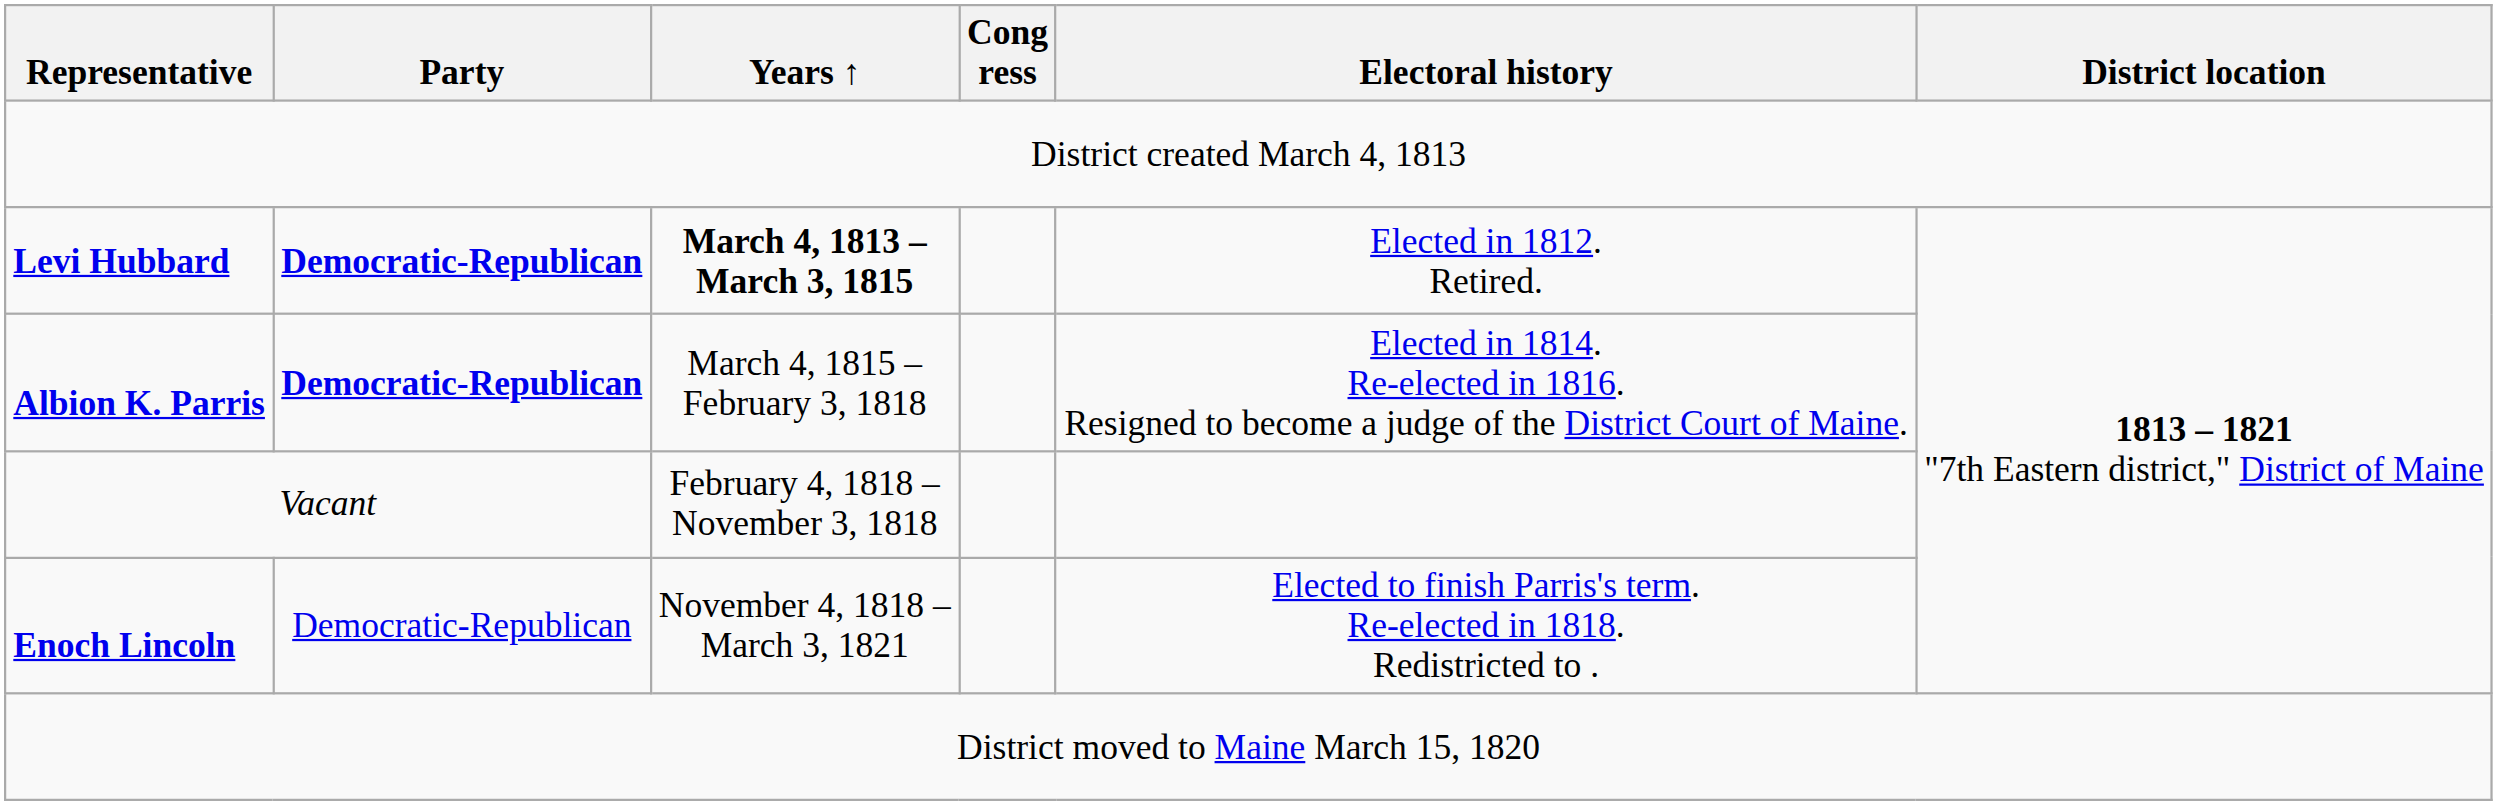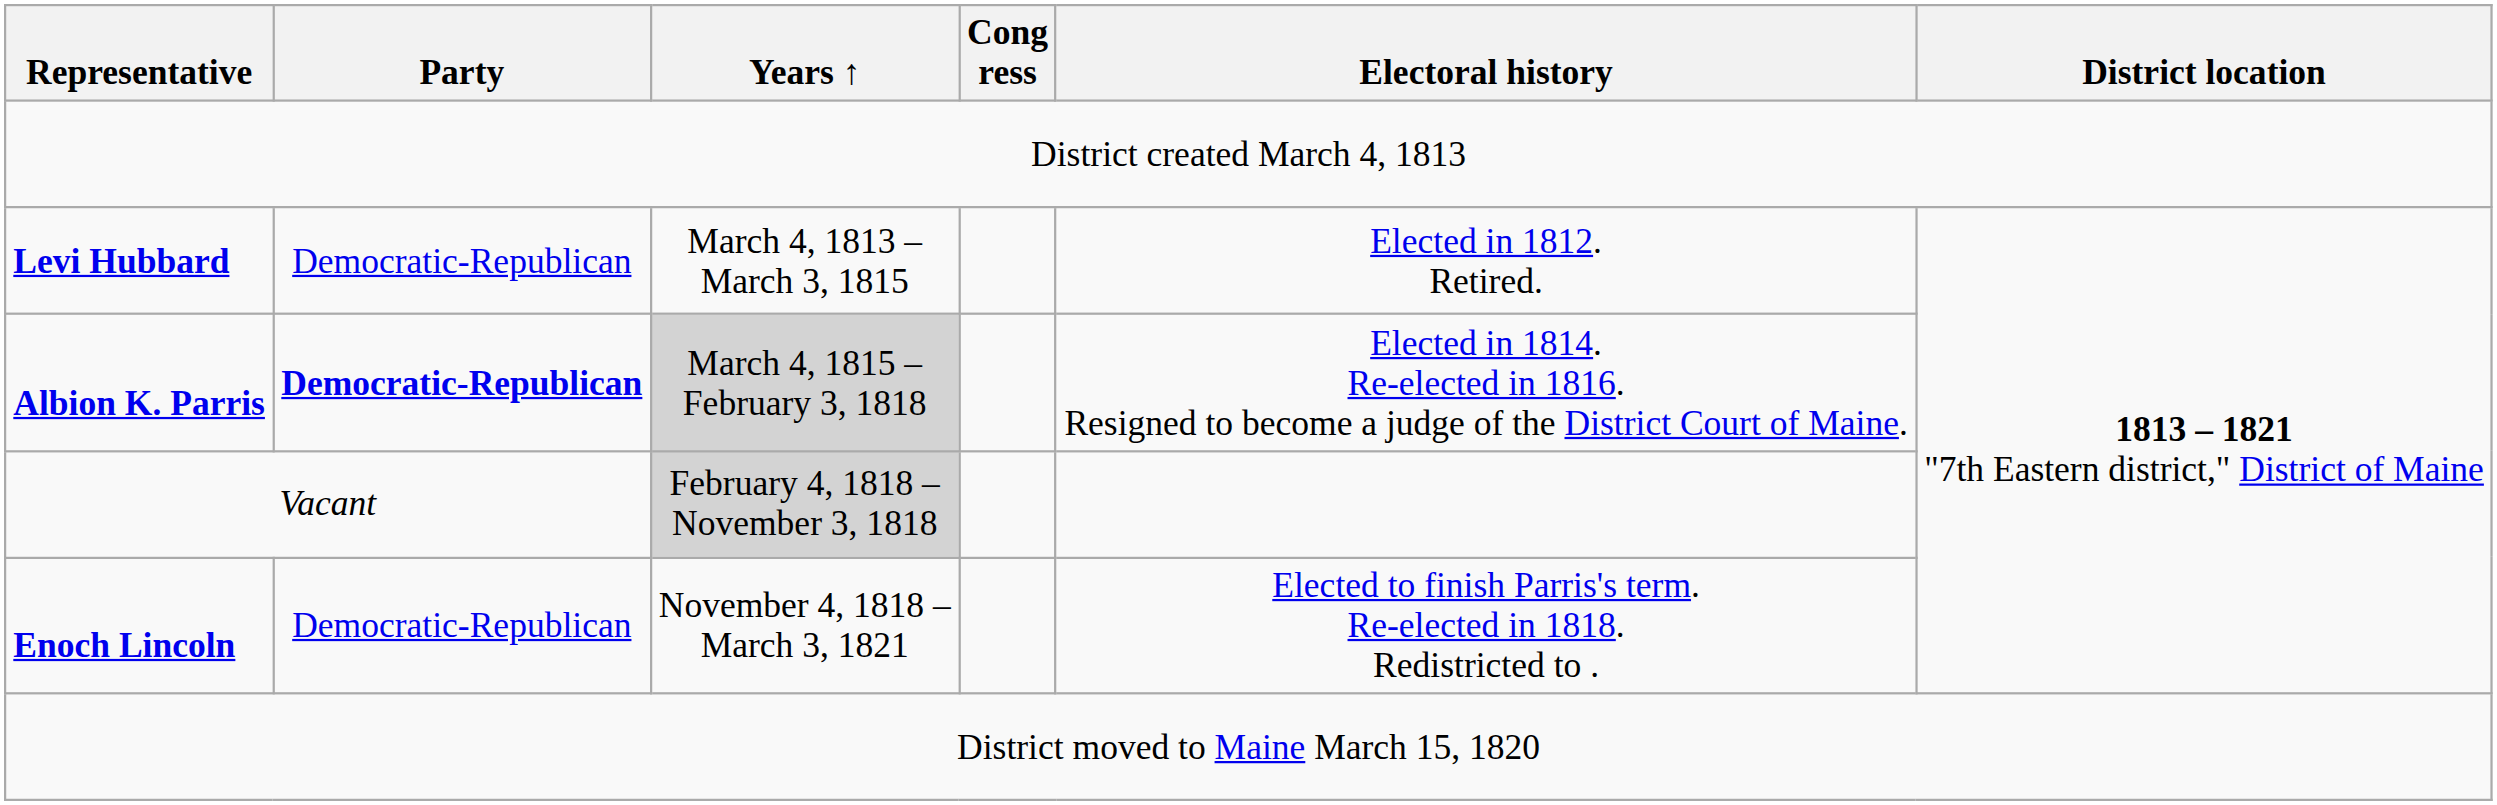(462, 260) bold -> (462, 260) normal
(805, 260) bold -> (805, 260) normal
(805, 382) no background -> (805, 382) lightgrey background
(805, 503) no background -> (805, 503) lightgrey background
